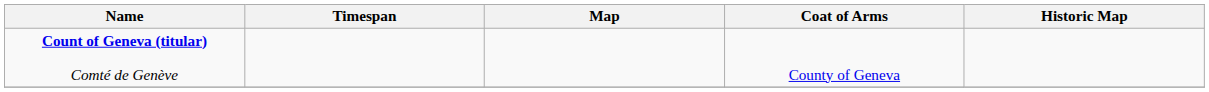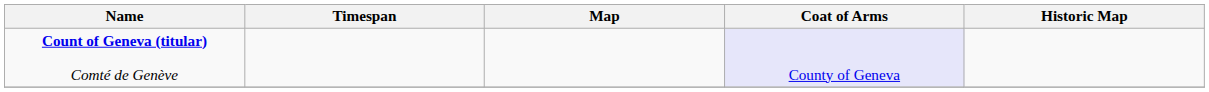(844, 74) no background -> (844, 74) lavender background
